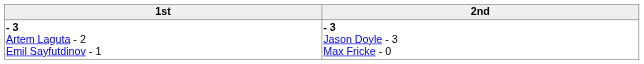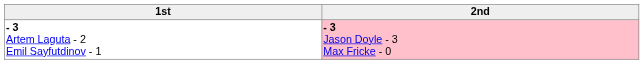(360, 39) no background -> (360, 39) pink background
